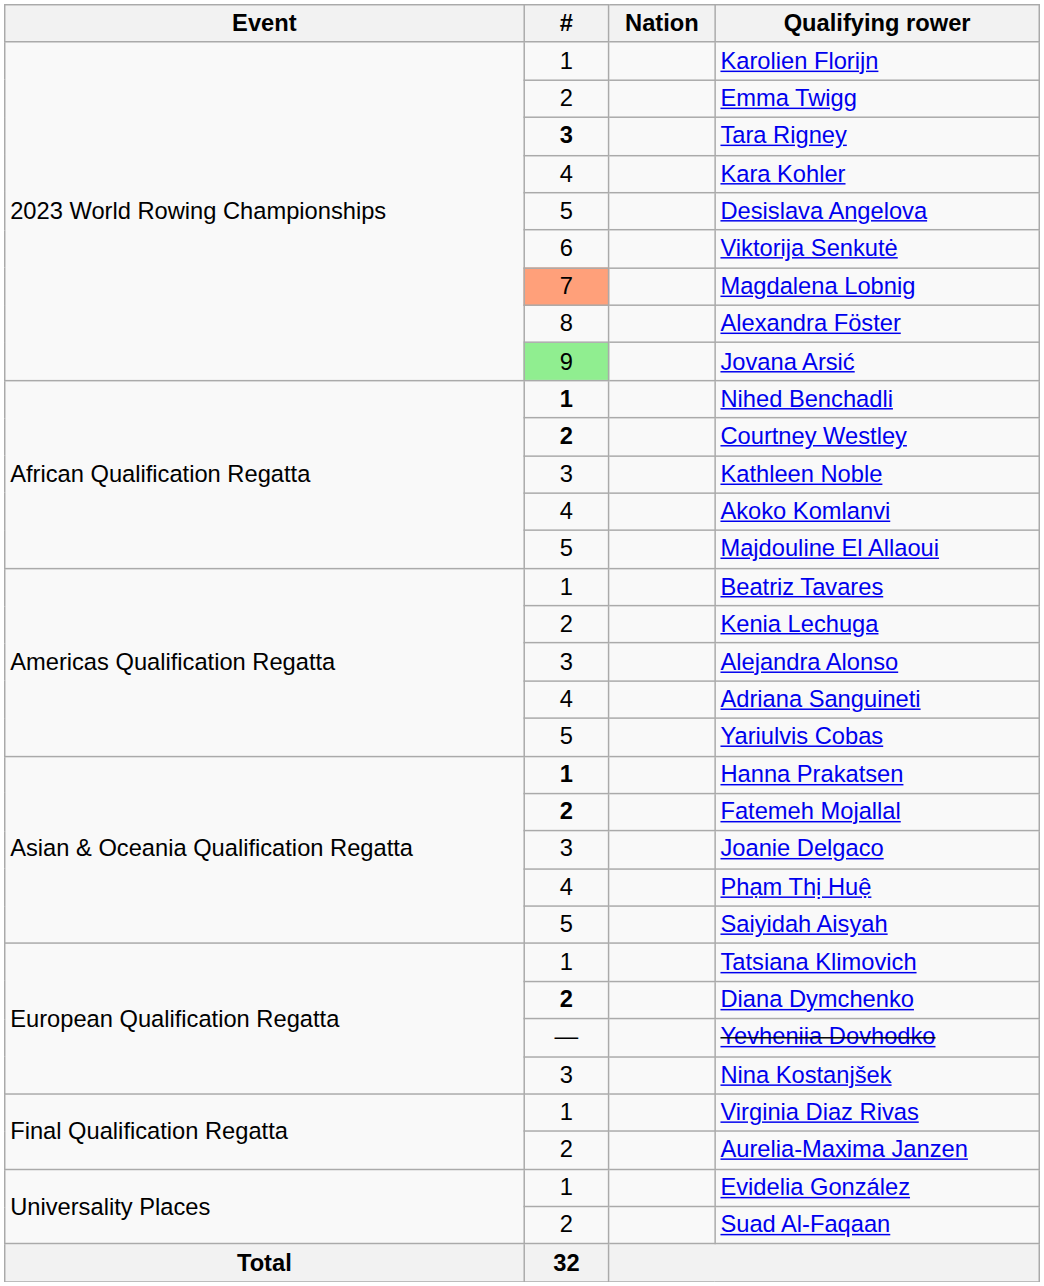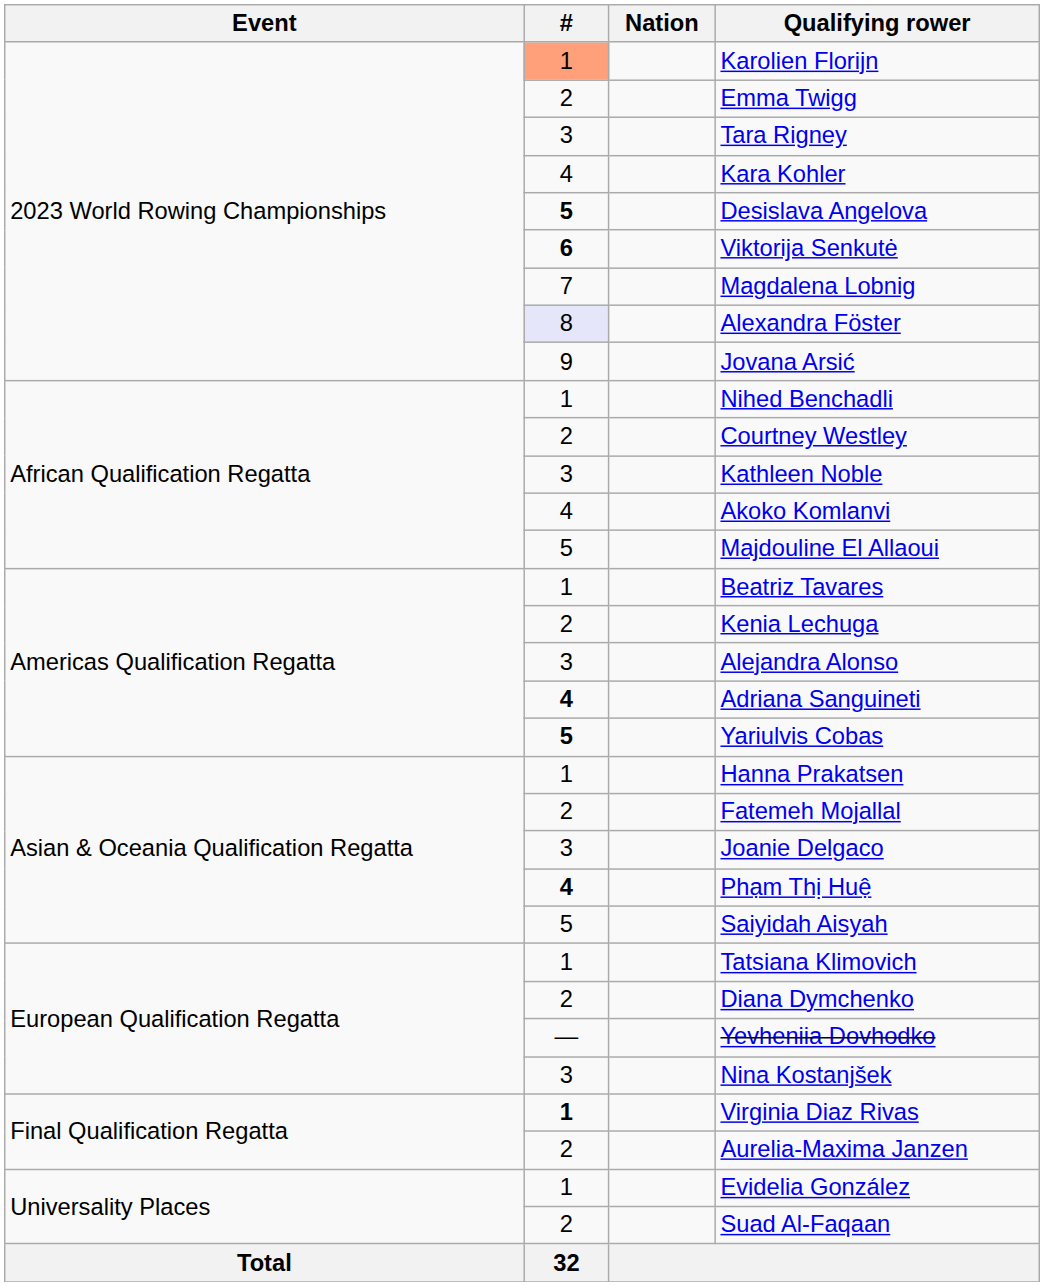(566, 60) no background -> (566, 60) lightsalmon background
(566, 135) bold -> (566, 135) normal
(566, 211) normal -> (566, 211) bold
(566, 248) normal -> (566, 248) bold
(566, 286) lightsalmon background -> (566, 286) no background
(566, 323) no background -> (566, 323) lavender background
(566, 361) lightgreen background -> (566, 361) no background
(566, 398) bold -> (566, 398) normal
(566, 436) bold -> (566, 436) normal
(566, 699) normal -> (566, 699) bold
(566, 736) normal -> (566, 736) bold
(566, 774) bold -> (566, 774) normal
(566, 811) bold -> (566, 811) normal
(566, 887) normal -> (566, 887) bold
(566, 999) bold -> (566, 999) normal
(566, 1112) normal -> (566, 1112) bold
